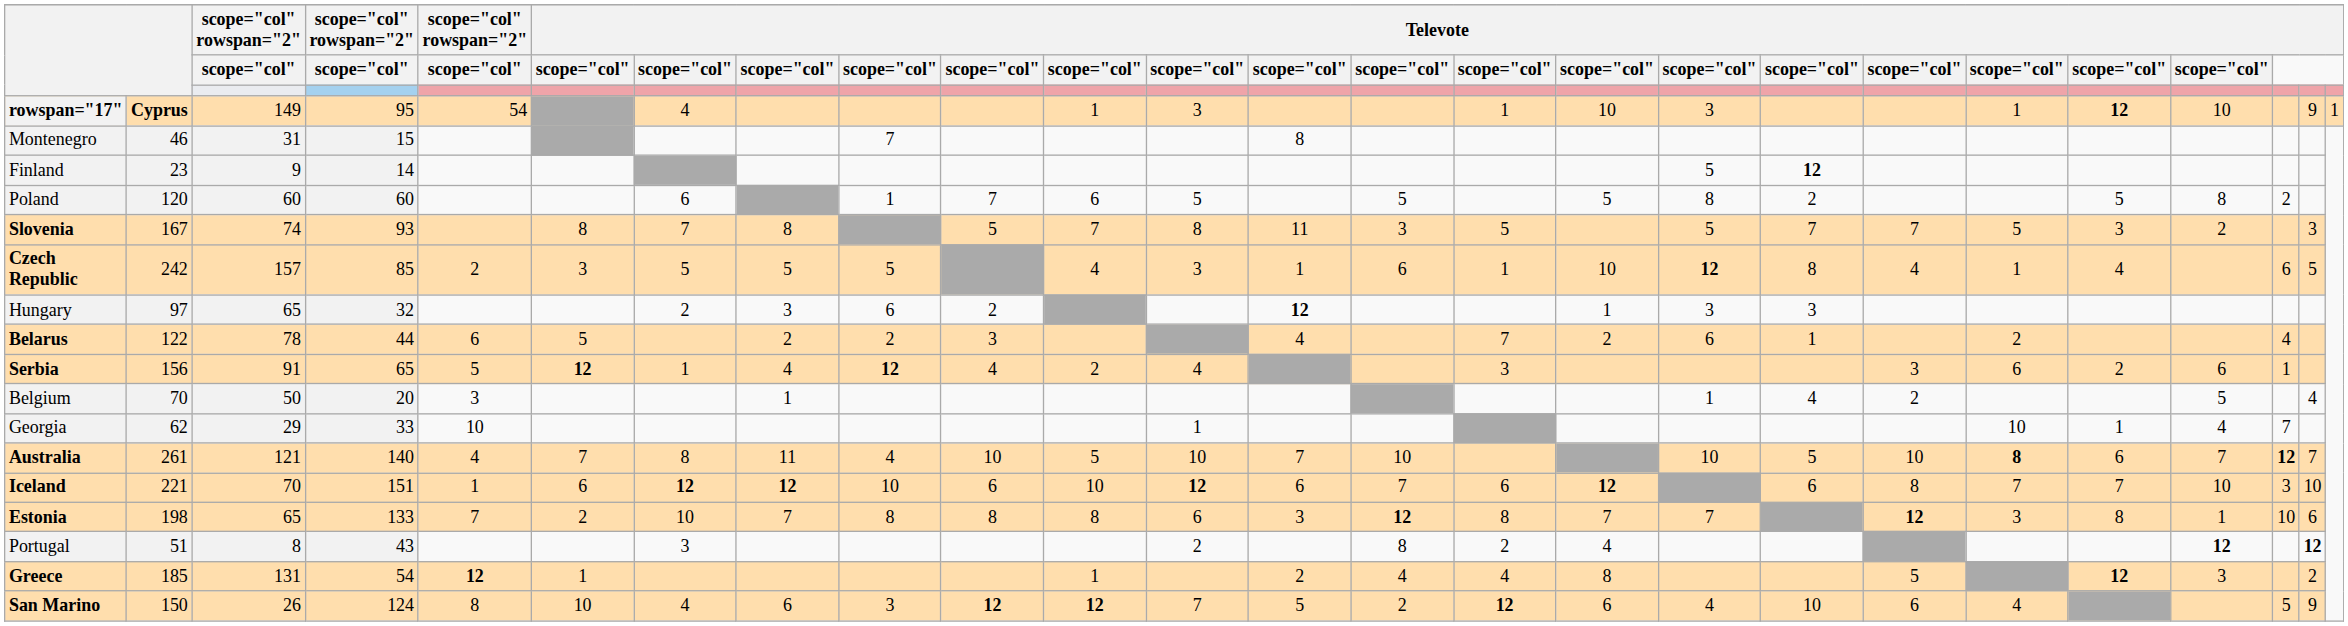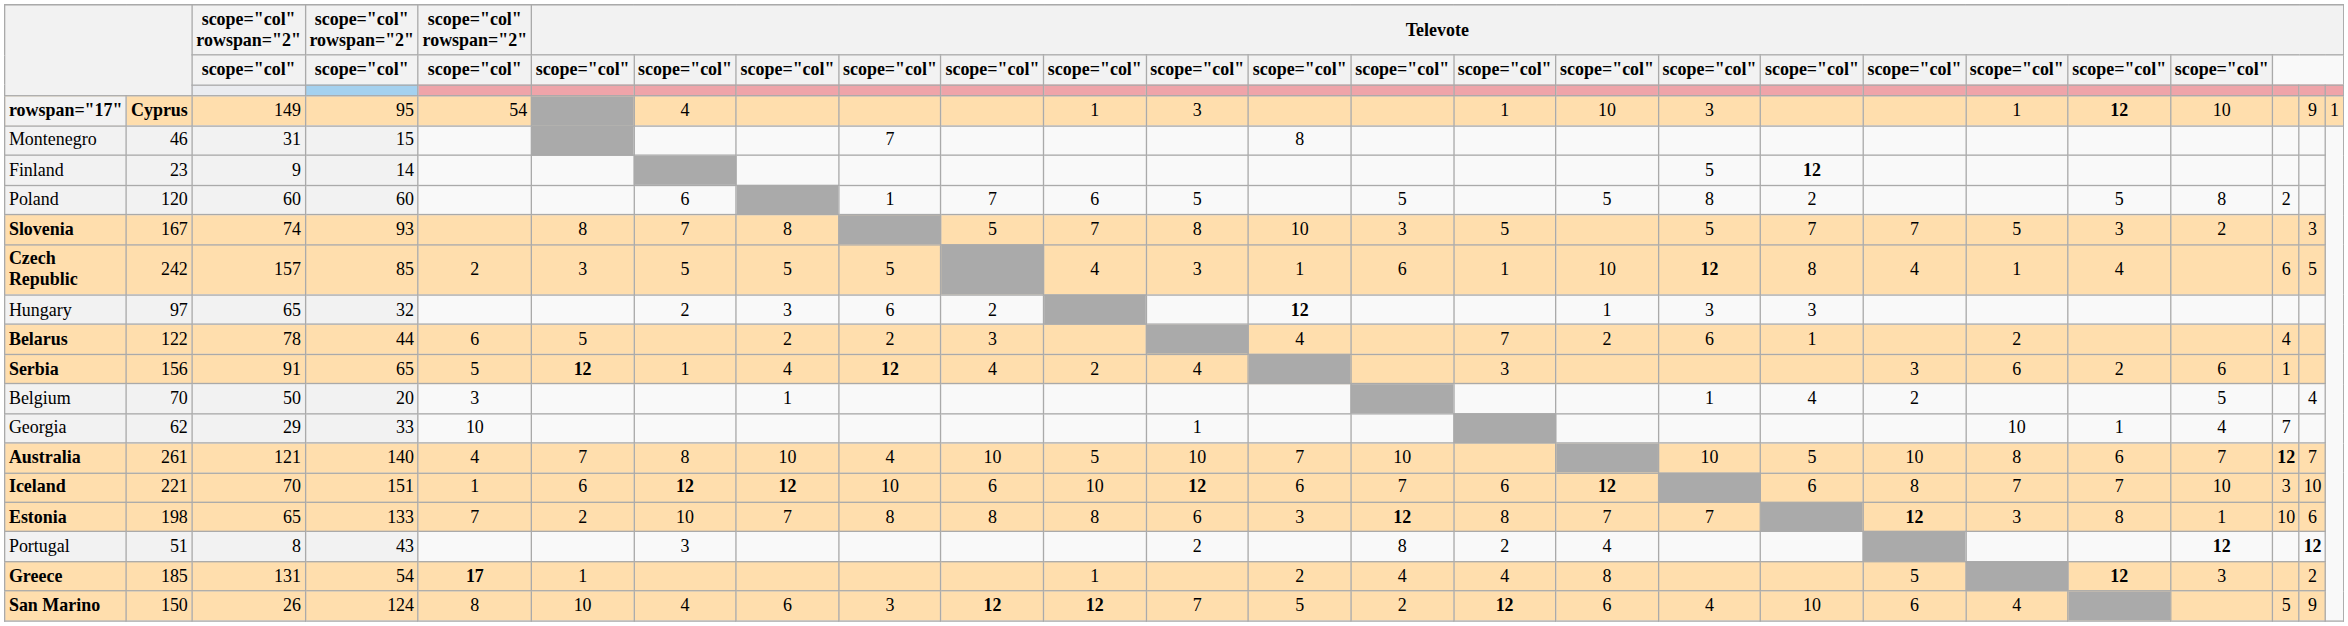(1300, 228) 11 -> (1300, 228) 10
(788, 457) 11 -> (788, 457) 10
(2017, 457) bold -> (2017, 457) normal
(475, 575) 12 -> (475, 575) 17
